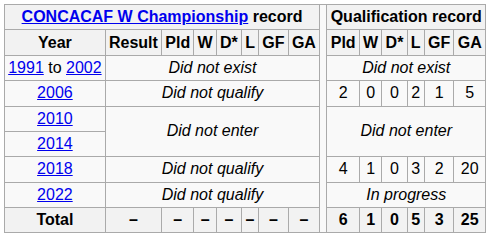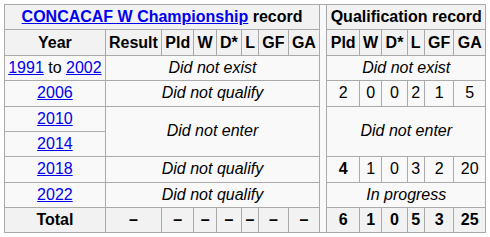(343, 169) normal -> (343, 169) bold
